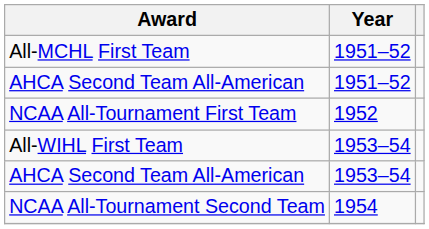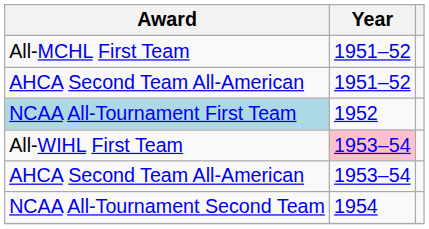(153, 113) no background -> (153, 113) lightblue background
(372, 144) no background -> (372, 144) pink background
